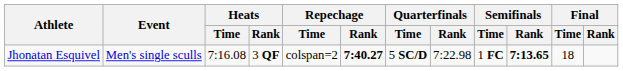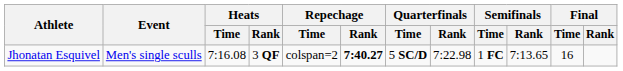(529, 56) bold -> (529, 56) normal
(568, 56) 18 -> (567, 56) 16
